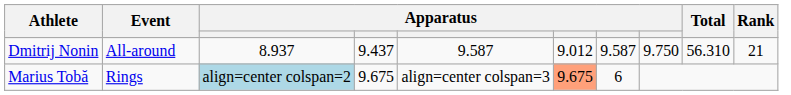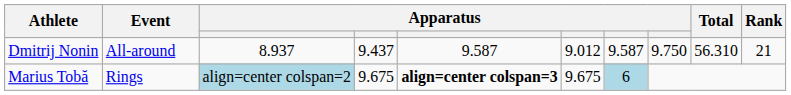(476, 77) normal -> (480, 77) bold
(575, 77) lightsalmon background -> (583, 77) no background
(618, 77) no background -> (626, 77) lightblue background
